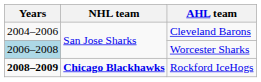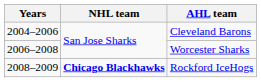(33, 49) lightblue background -> (33, 49) no background
(33, 67) bold -> (33, 67) normal
